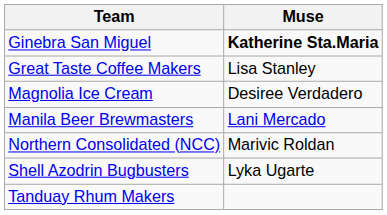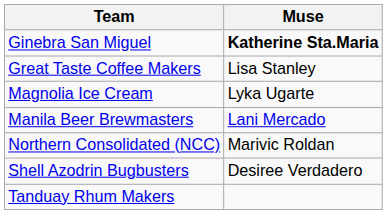(295, 94) Desiree Verdadero -> (271, 94) Lyka Ugarte
(271, 171) Lyka Ugarte -> (295, 171) Desiree Verdadero
